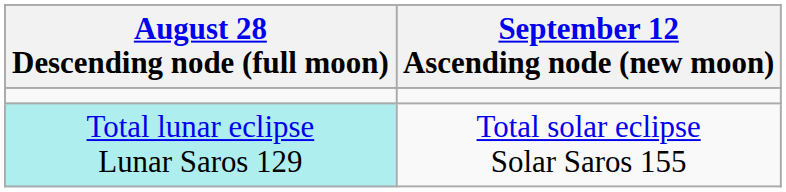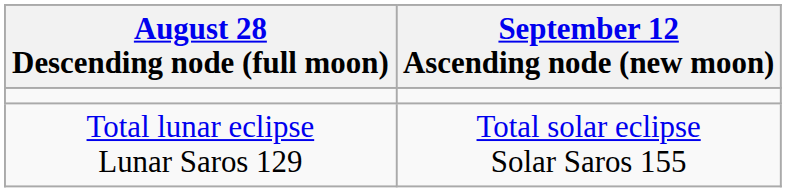(200, 144) paleturquoise background -> (200, 144) no background
